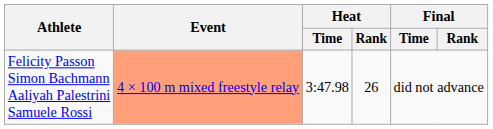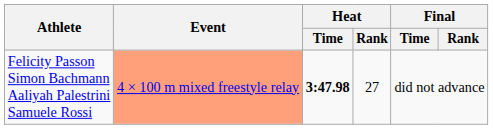(327, 87) normal -> (328, 87) bold
(371, 87) 26 -> (372, 87) 27
